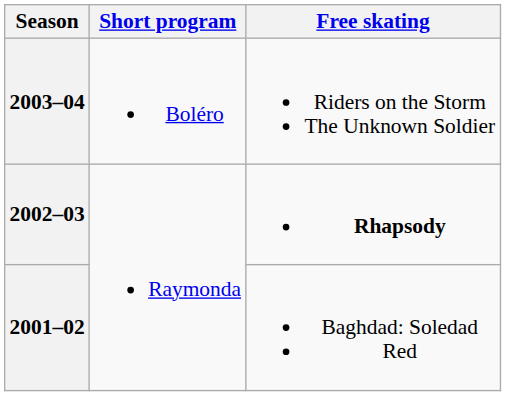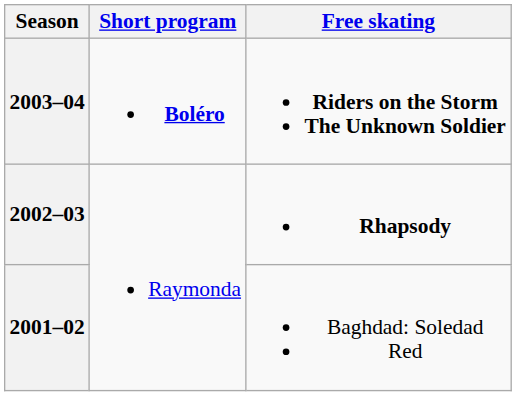(168, 113) normal -> (168, 113) bold
(373, 113) normal -> (378, 113) bold
